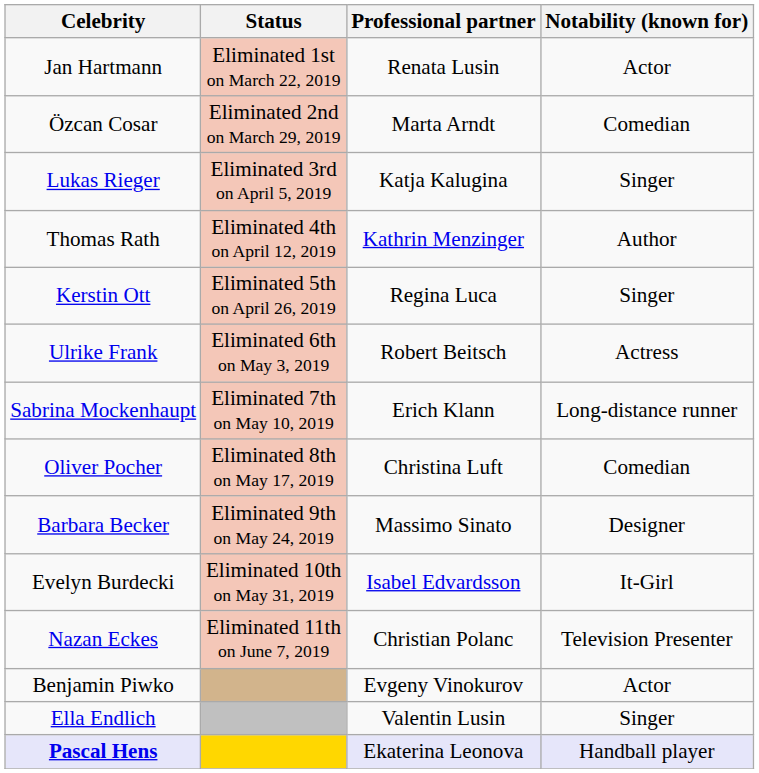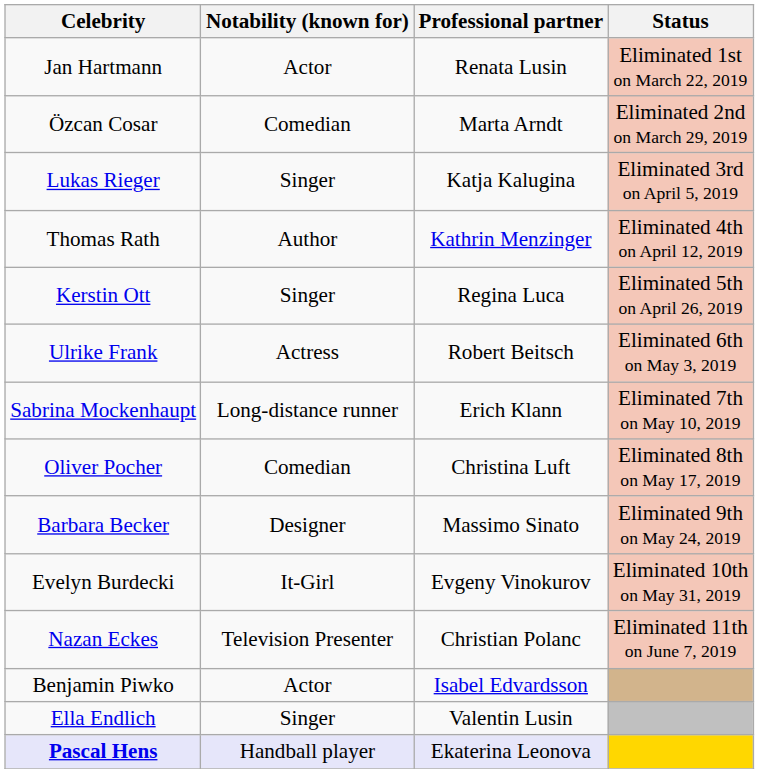columns swapped: (647, 21) <-> (274, 21)
(443, 581) Isabel Edvardsson -> (511, 581) Evgeny Vinokurov
(443, 684) Evgeny Vinokurov -> (511, 684) Isabel Edvardsson
